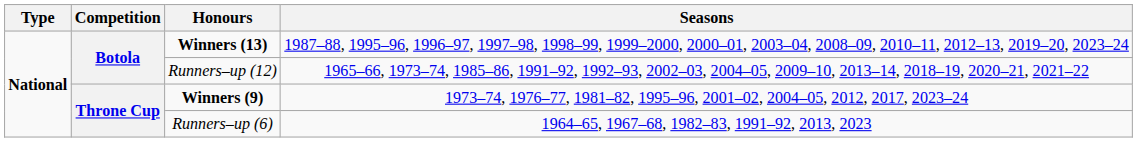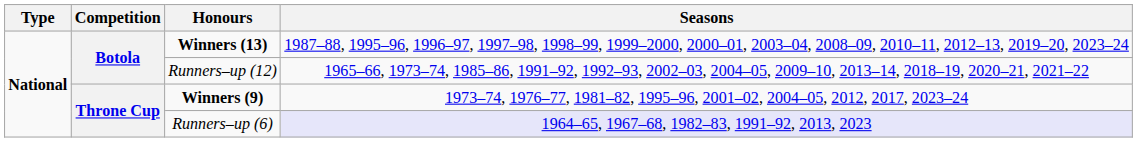(707, 124) no background -> (707, 124) lavender background
